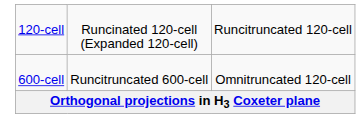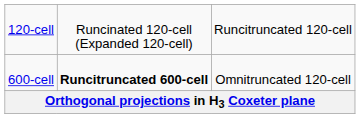(139, 80) normal -> (134, 80) bold
